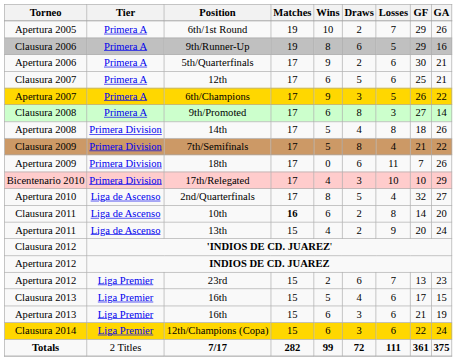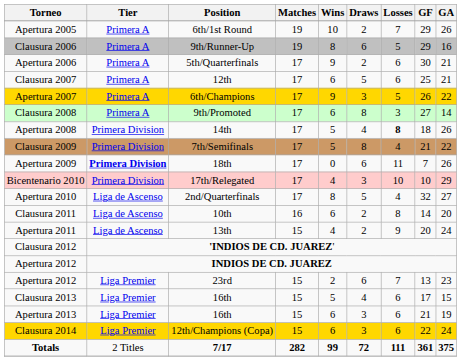(393, 130) normal -> (398, 130) bold
(126, 163) normal -> (128, 163) bold
(292, 213) bold -> (297, 213) normal
